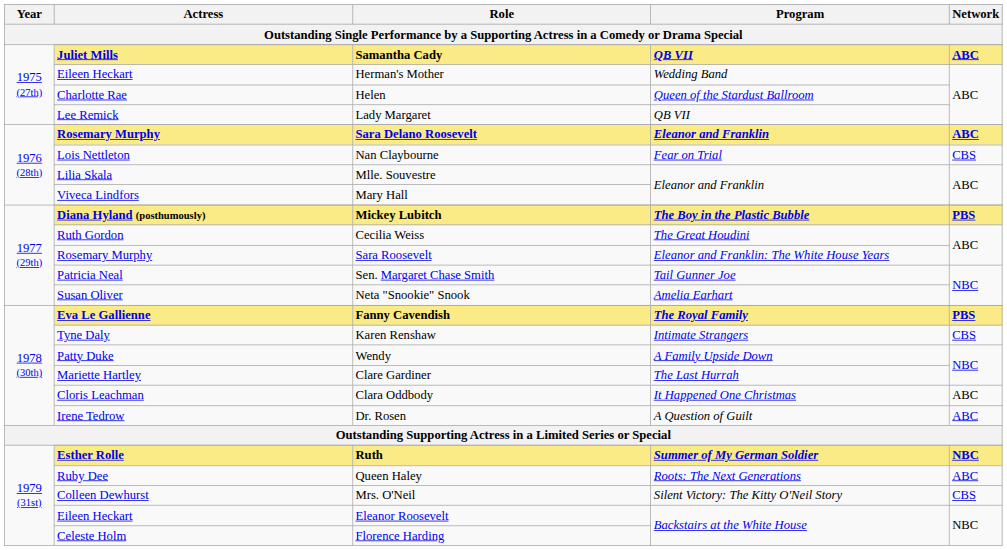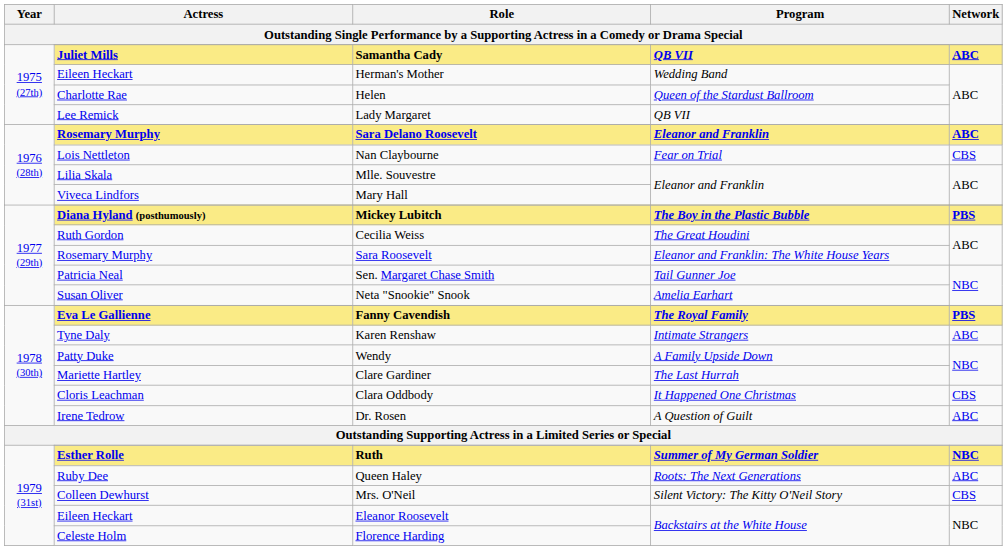(964, 335) CBS -> (965, 335) ABC
(965, 395) ABC -> (964, 395) CBS
